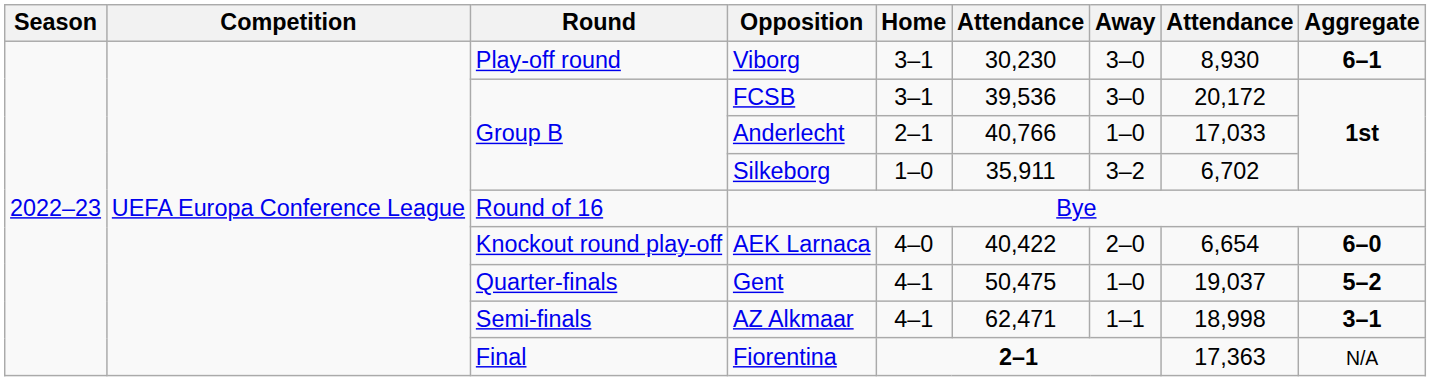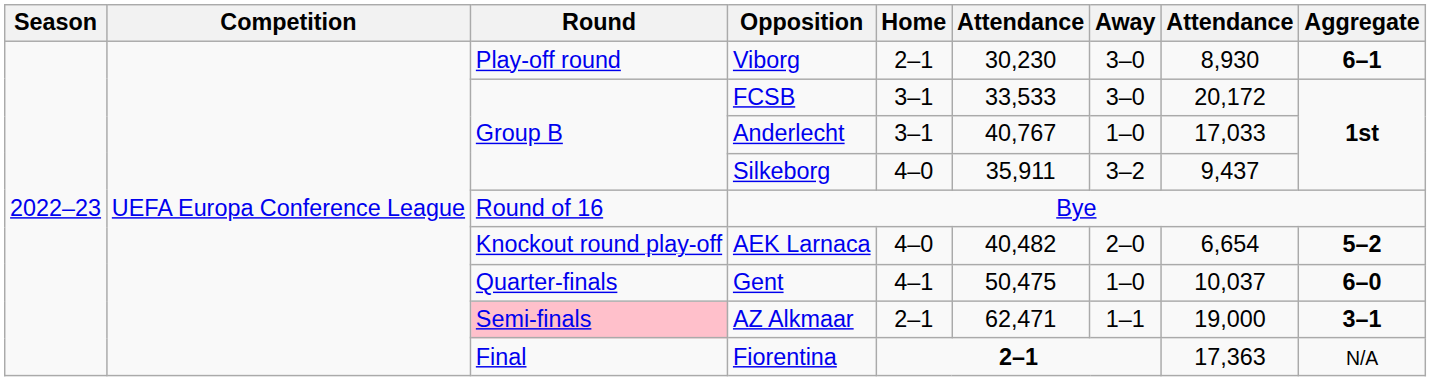(914, 60) 3–1 -> (914, 60) 2–1
(1021, 97) 39,536 -> (1021, 97) 33,533
(914, 134) 2–1 -> (914, 134) 3–1
(1021, 134) 40,766 -> (1021, 134) 40,767
(914, 171) 1–0 -> (914, 171) 4–0
(1230, 171) 6,702 -> (1230, 171) 9,437
(1021, 245) 40,422 -> (1021, 245) 40,482
(1362, 245) 6–0 -> (1362, 245) 5–2
(1230, 282) 19,037 -> (1230, 282) 10,037
(1362, 282) 5–2 -> (1362, 282) 6–0
(534, 319) no background -> (534, 319) pink background
(914, 319) 4–1 -> (914, 319) 2–1
(1230, 319) 18,998 -> (1230, 319) 19,000
